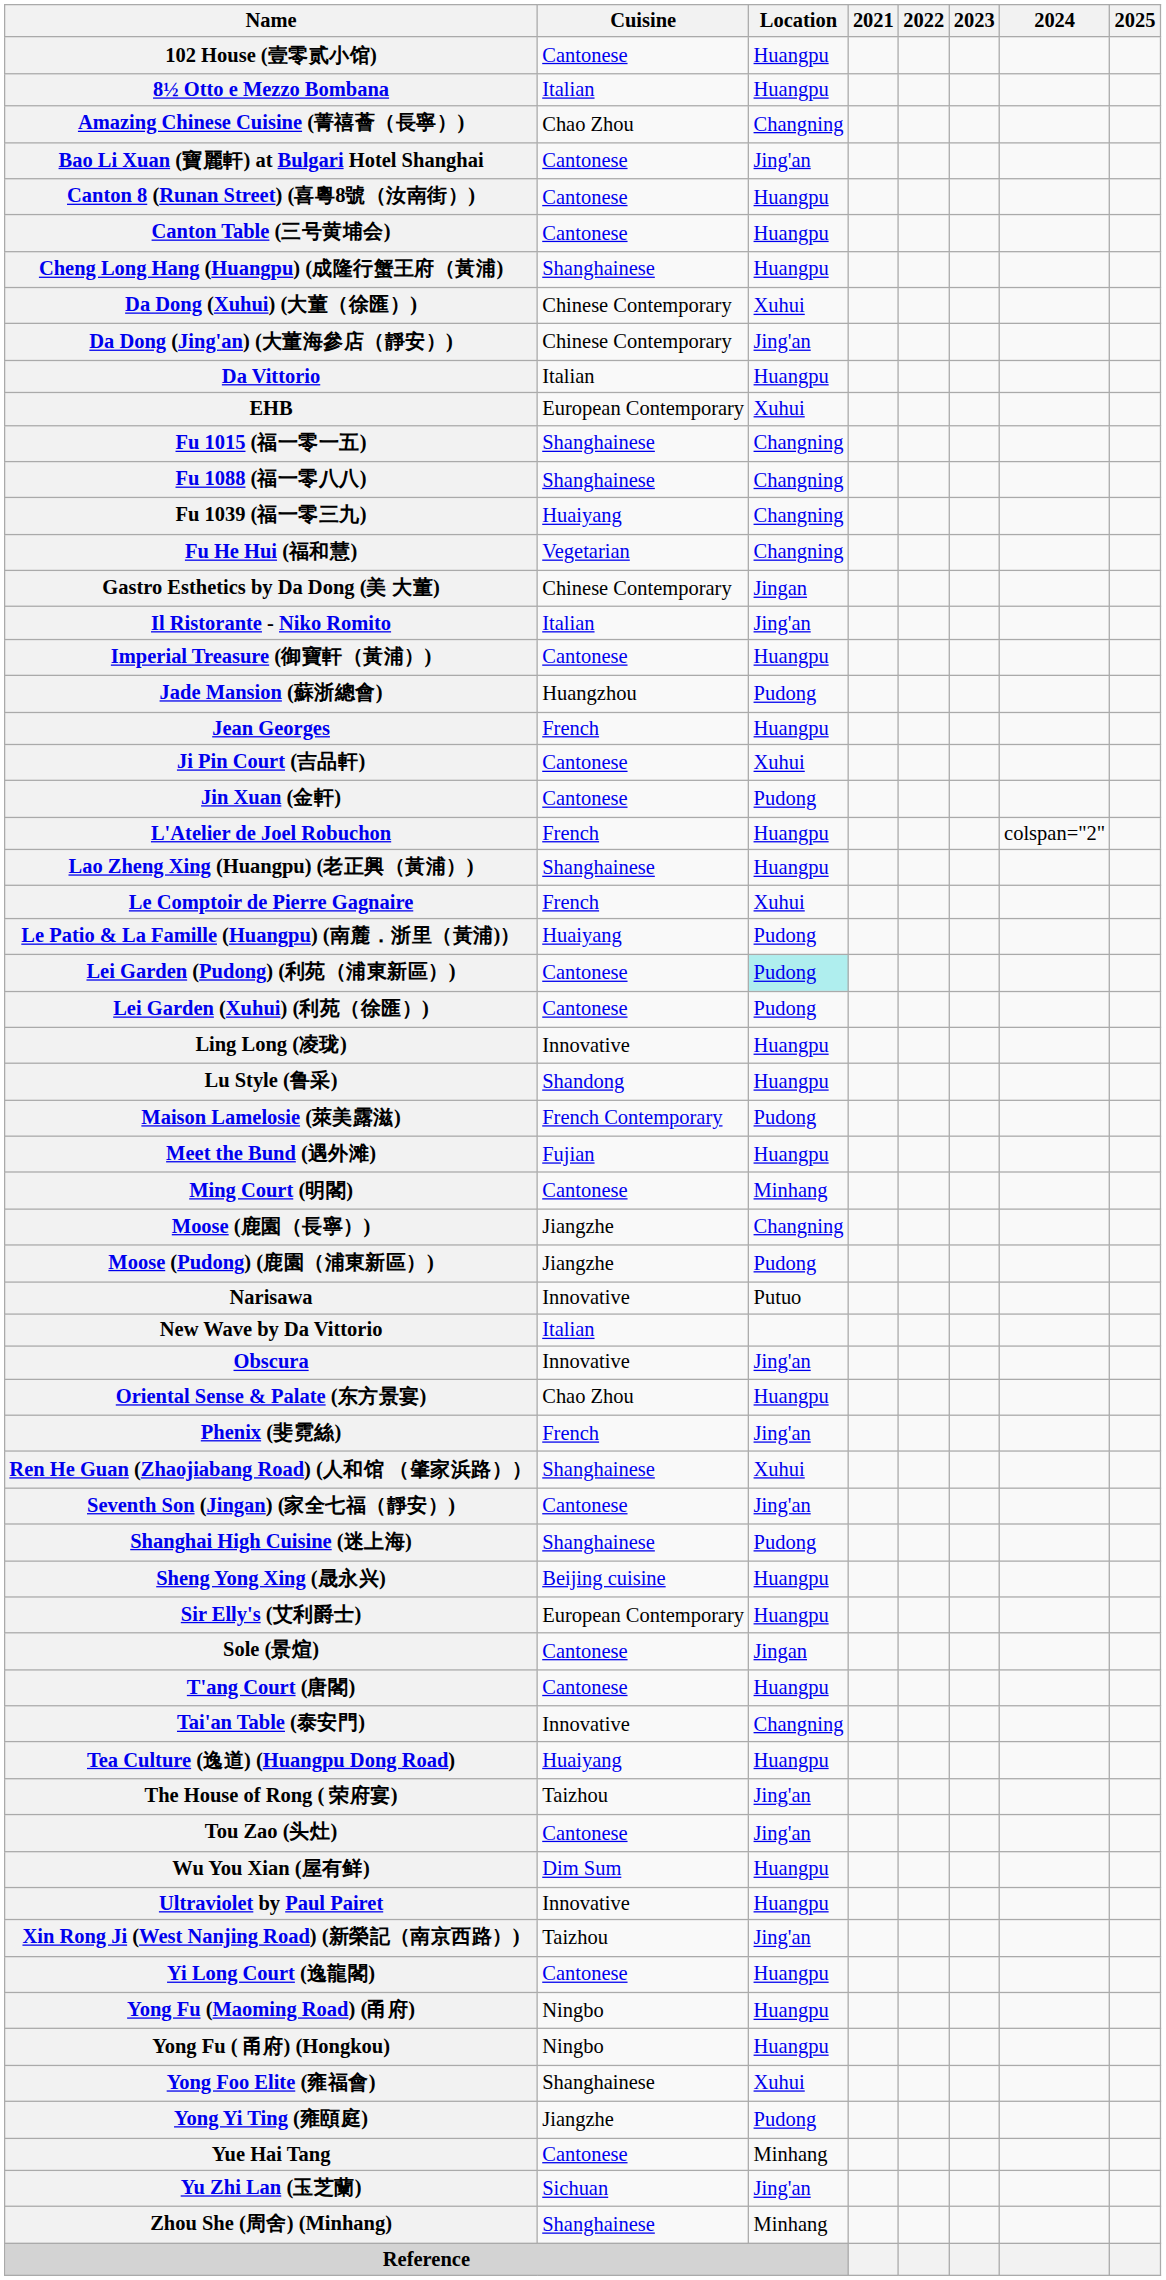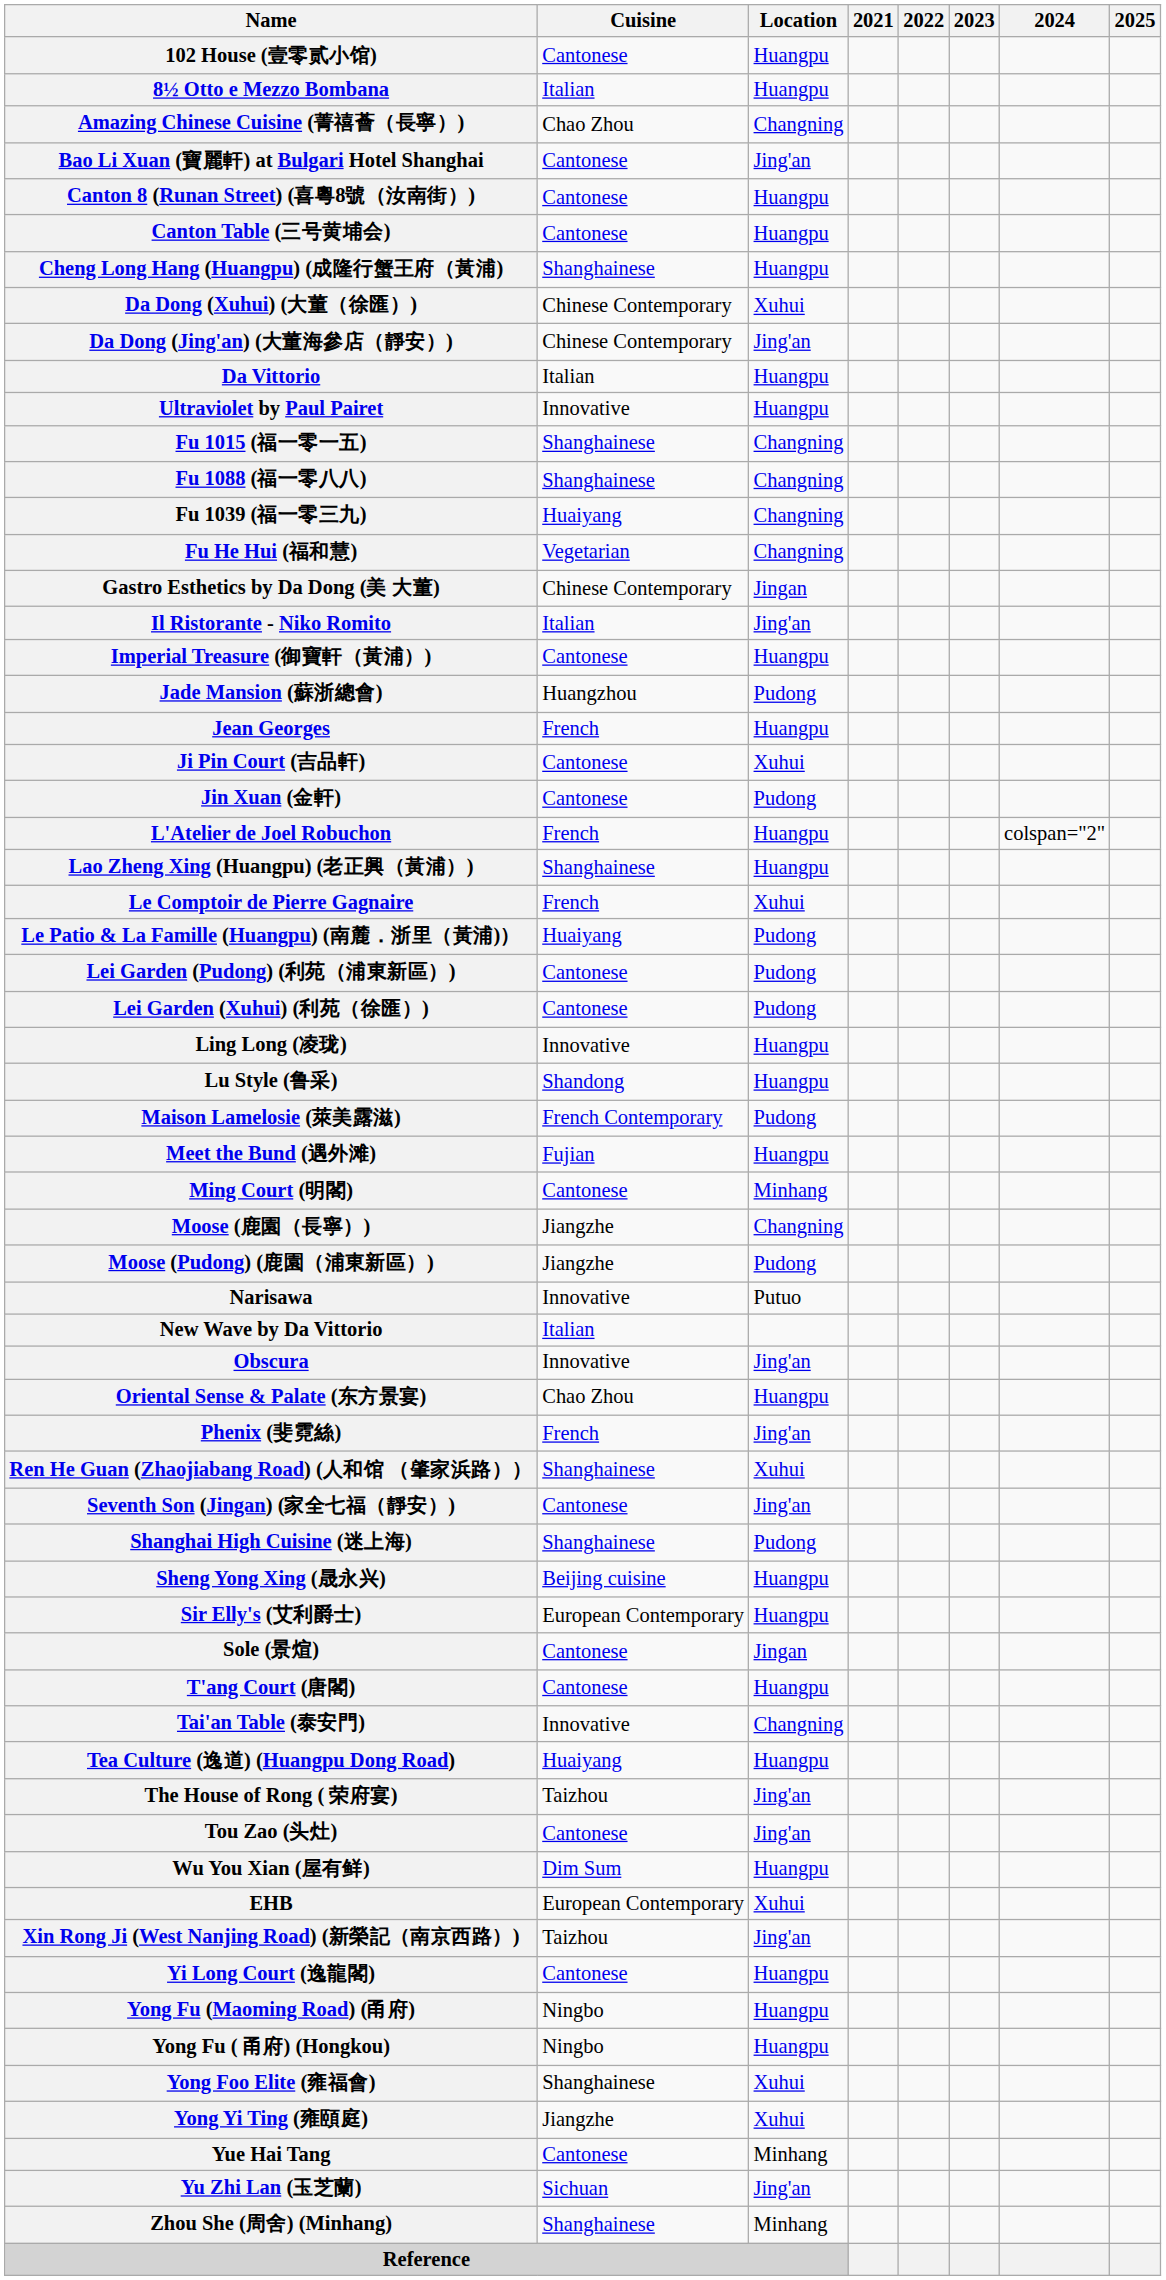rows swapped: (271, 408) <-> (271, 1903)
(785, 972) paleturquoise background -> (785, 972) no background
(785, 2119) Pudong -> (779, 2119) Xuhui
